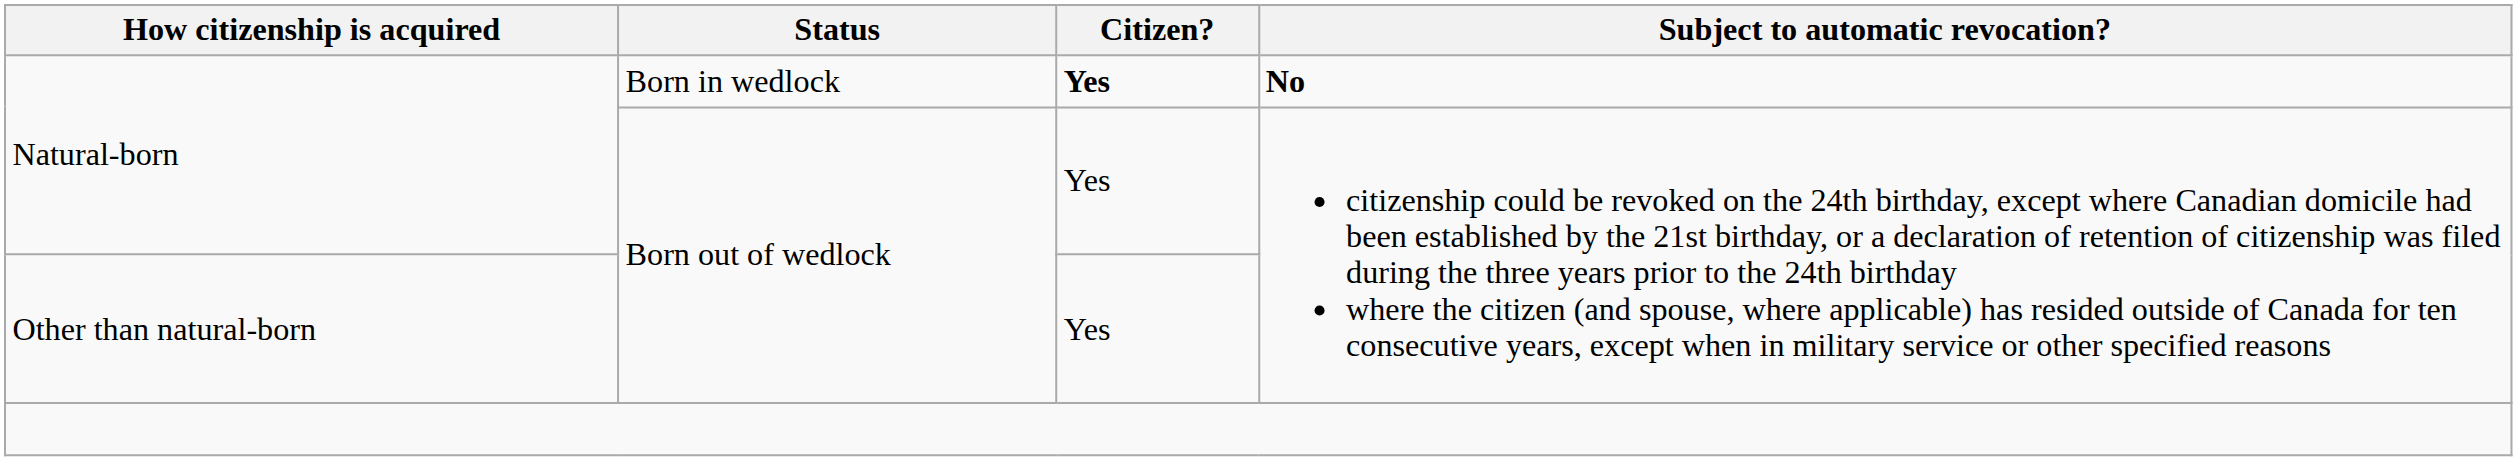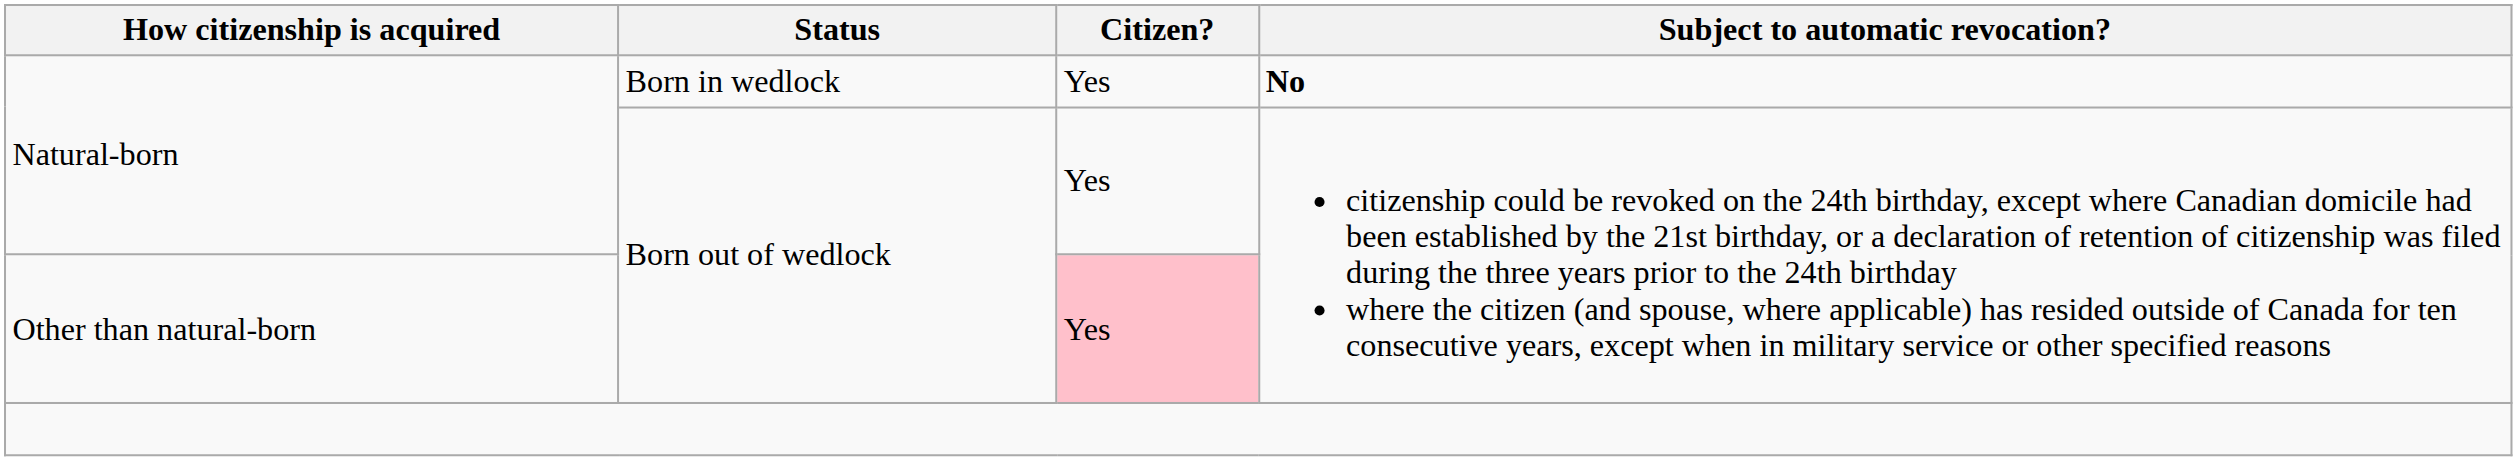(1087, 81) bold -> (1087, 81) normal
(1087, 328) no background -> (1087, 328) pink background
